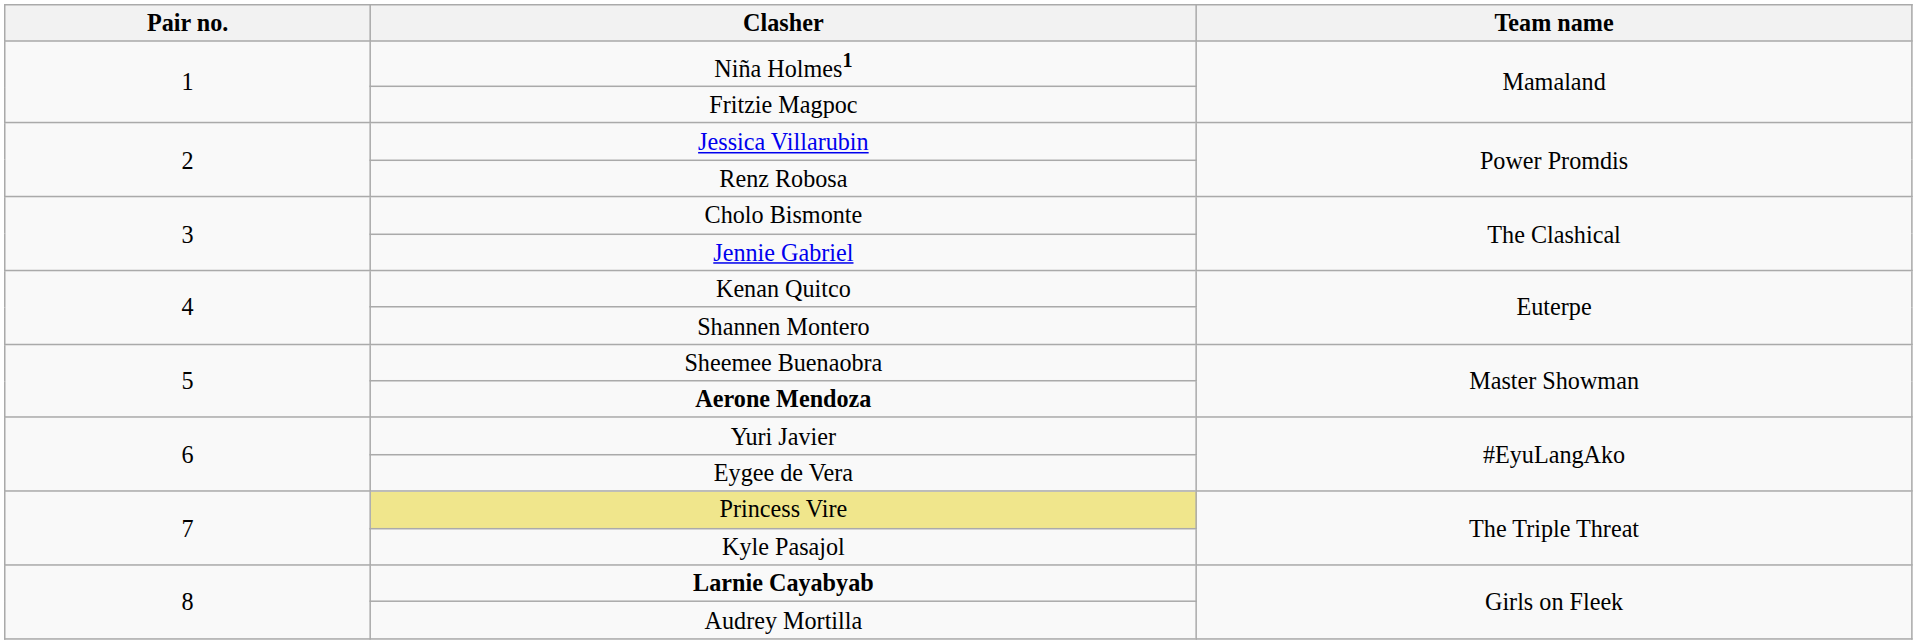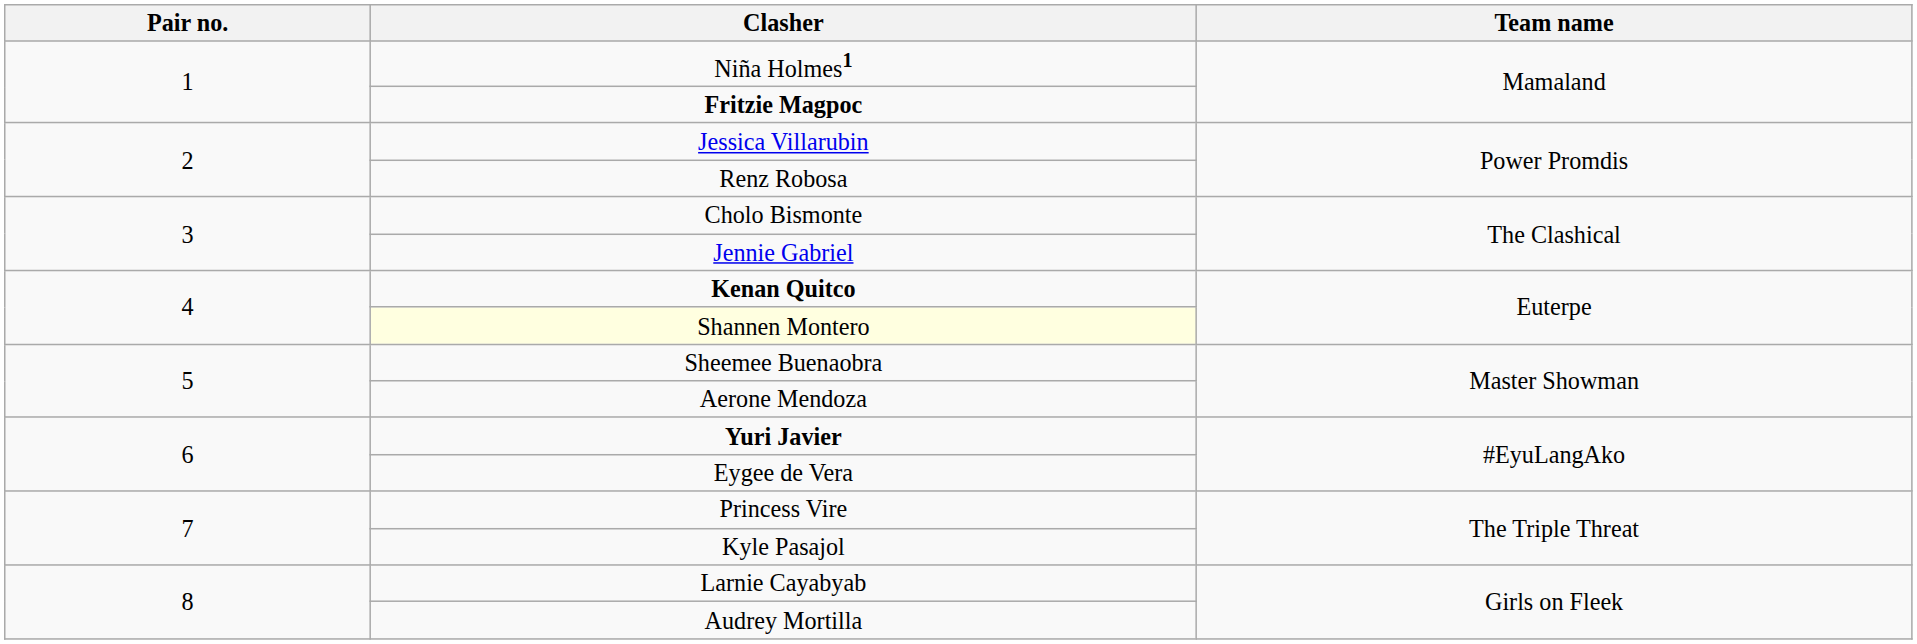(783, 105) normal -> (783, 105) bold
(783, 289) normal -> (783, 289) bold
(783, 326) no background -> (783, 326) lightyellow background
(783, 399) bold -> (783, 399) normal
(783, 436) normal -> (783, 436) bold
(783, 510) khaki background -> (783, 510) no background
(783, 583) bold -> (783, 583) normal
